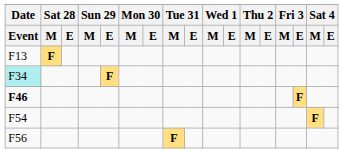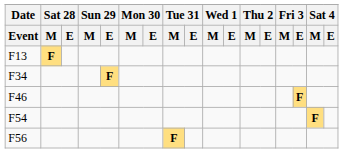(18, 76) paleturquoise background -> (18, 76) no background
(18, 97) bold -> (18, 97) normal
